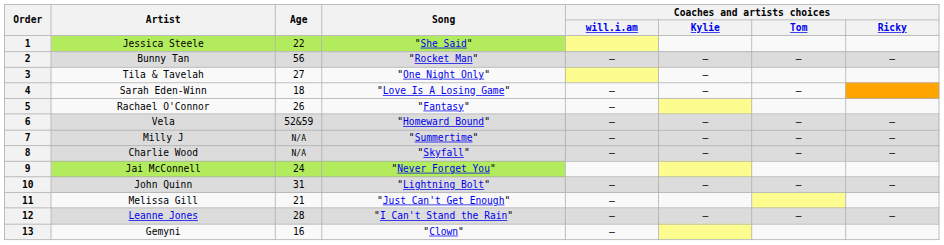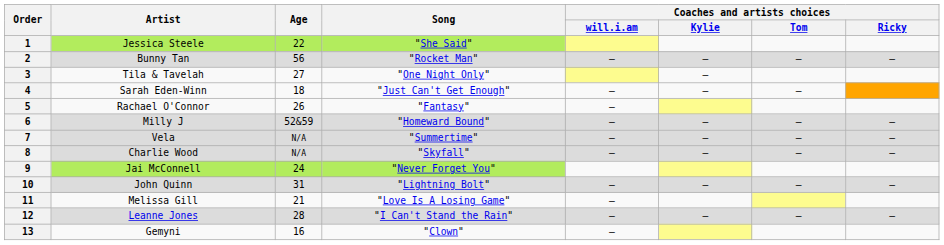(444, 91) "Love Is A Losing Game" -> (444, 91) "Just Can't Get Enough"
(163, 122) Vela -> (163, 122) Milly J
(163, 138) Milly J -> (163, 138) Vela
(444, 200) "Just Can't Get Enough" -> (444, 200) "Love Is A Losing Game"
